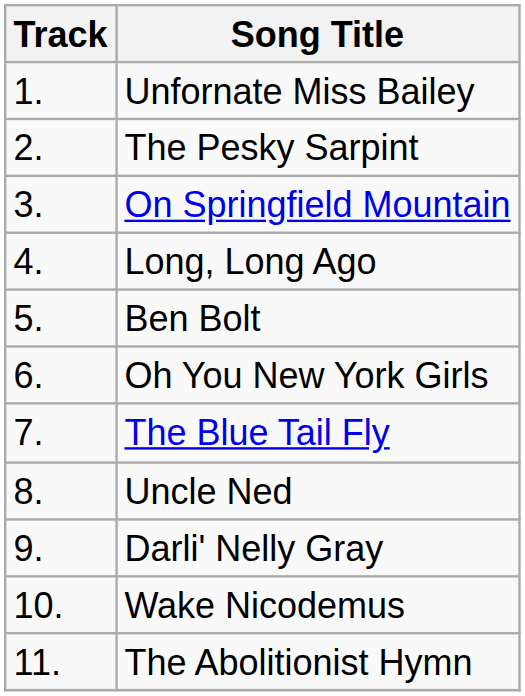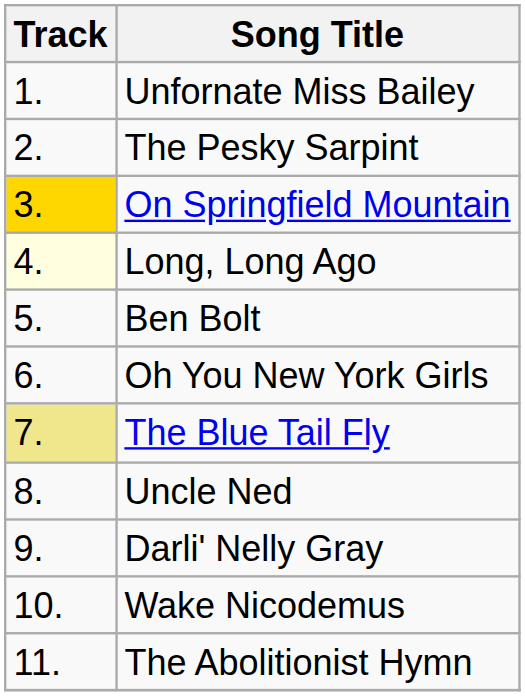(29, 205) no background -> (29, 205) gold background
(29, 262) no background -> (29, 262) lightyellow background
(29, 433) no background -> (29, 433) khaki background
